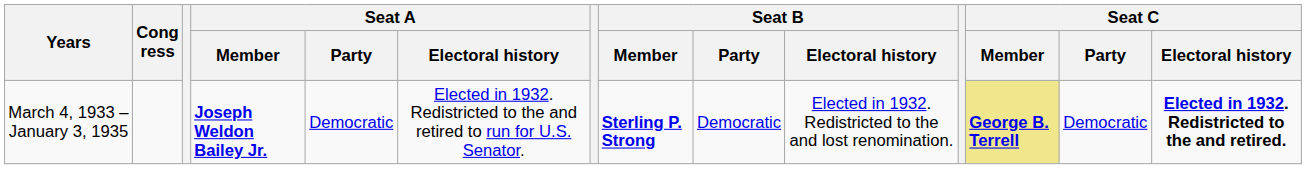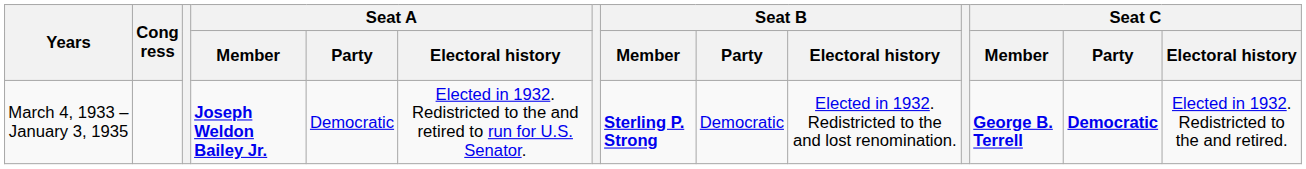(1009, 131) khaki background -> (1013, 131) no background
(1105, 122) normal -> (1113, 122) bold
(1226, 122) bold -> (1232, 122) normal
